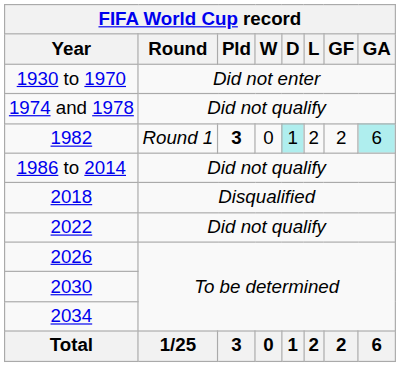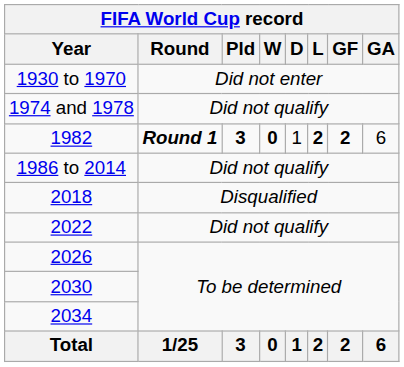(178, 138) normal -> (180, 138) bold
(268, 138) normal -> (273, 138) bold
(293, 138) paleturquoise background -> (297, 138) no background
(314, 138) normal -> (318, 138) bold
(341, 138) normal -> (345, 138) bold
(377, 138) paleturquoise background -> (381, 138) no background
